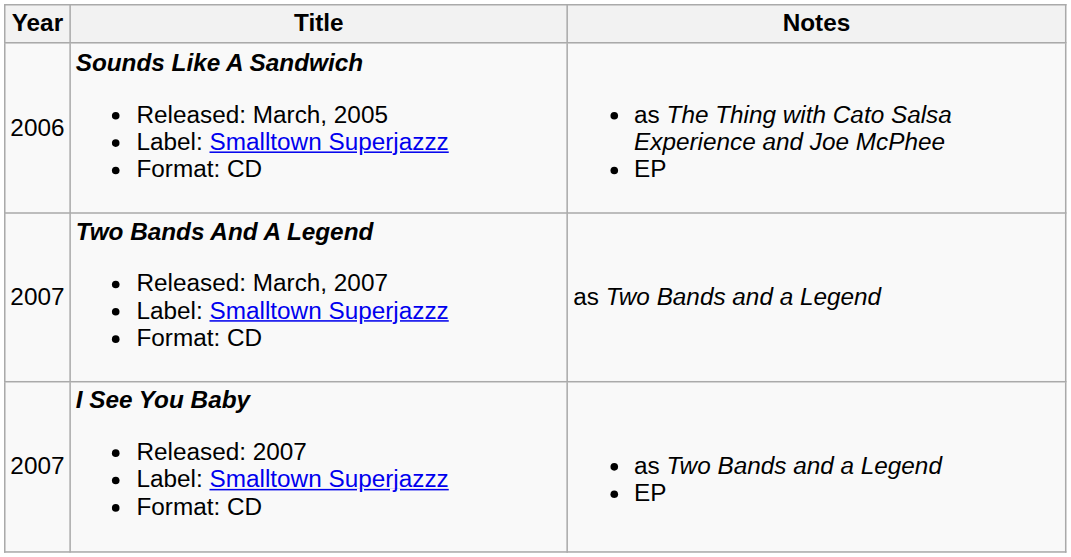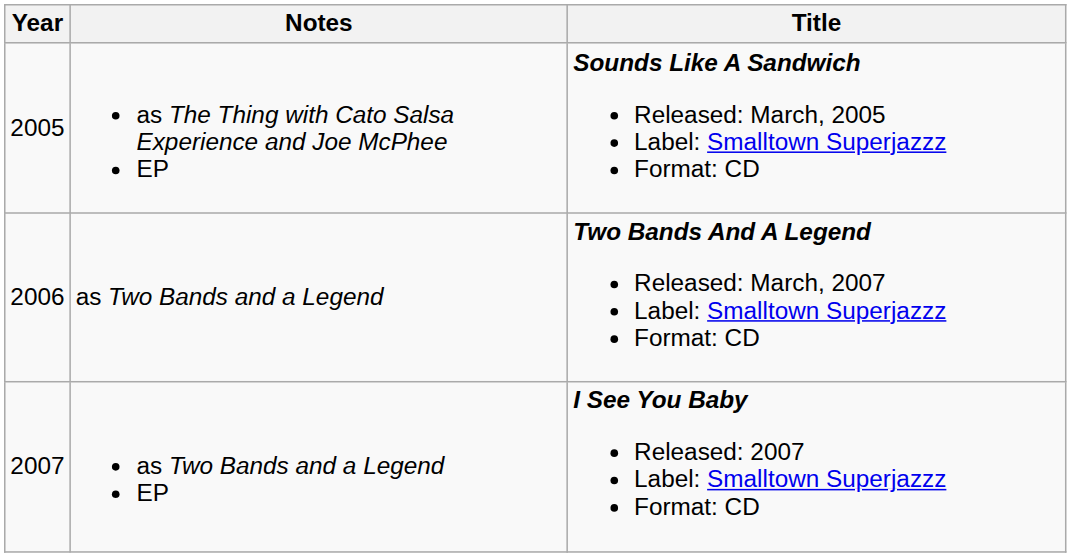columns swapped: (319, 23) <-> (816, 23)
(37, 127) 2006 -> (37, 127) 2005
(37, 297) 2007 -> (37, 297) 2006
